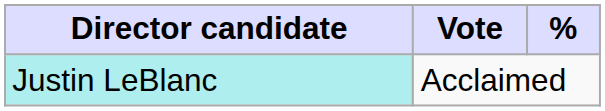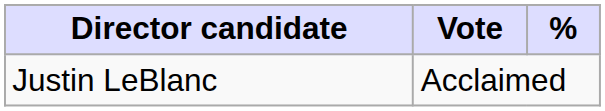(115, 79) paleturquoise background -> (115, 79) no background
